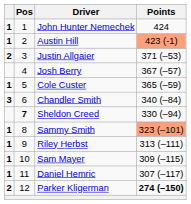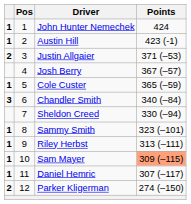(161, 41) lightsalmon background -> (161, 41) no background
(24, 115) bold -> (24, 115) normal
(161, 129) lightsalmon background -> (161, 129) no background
(161, 159) no background -> (161, 159) lightsalmon background
(161, 188) bold -> (161, 188) normal
